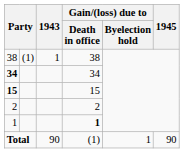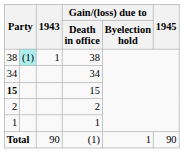(28, 57) no background -> (28, 57) paleturquoise background
(12, 73) bold -> (12, 73) normal
(97, 123) bold -> (97, 123) normal
